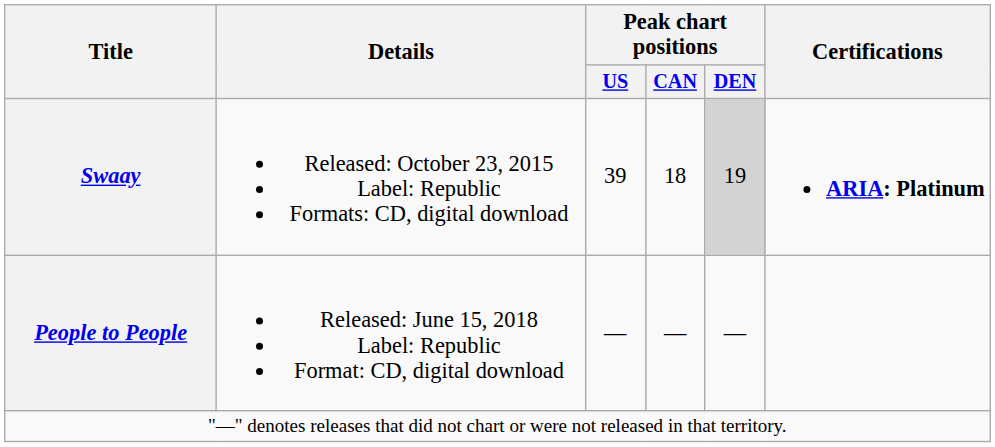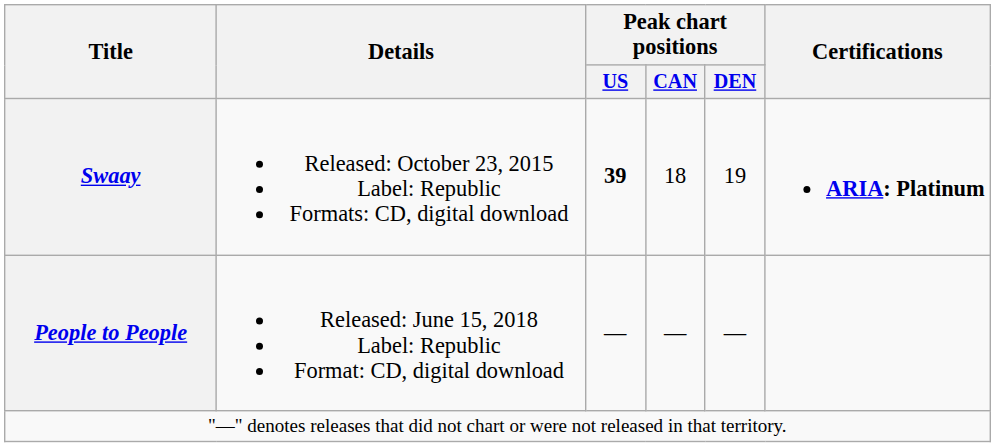(615, 176) normal -> (615, 176) bold
(735, 176) lightgrey background -> (735, 176) no background
